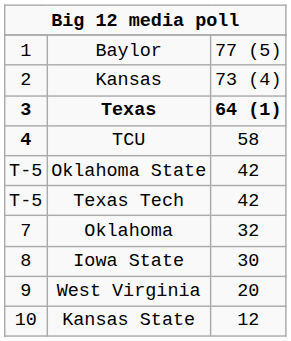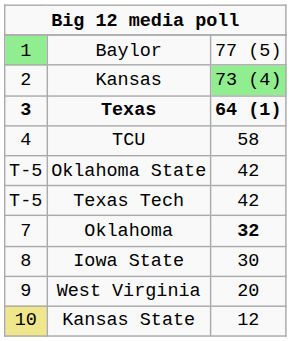(26, 50) no background -> (26, 50) lightgreen background
(248, 80) no background -> (248, 80) lightgreen background
(26, 141) bold -> (26, 141) normal
(248, 231) normal -> (248, 231) bold
(26, 321) no background -> (26, 321) khaki background
